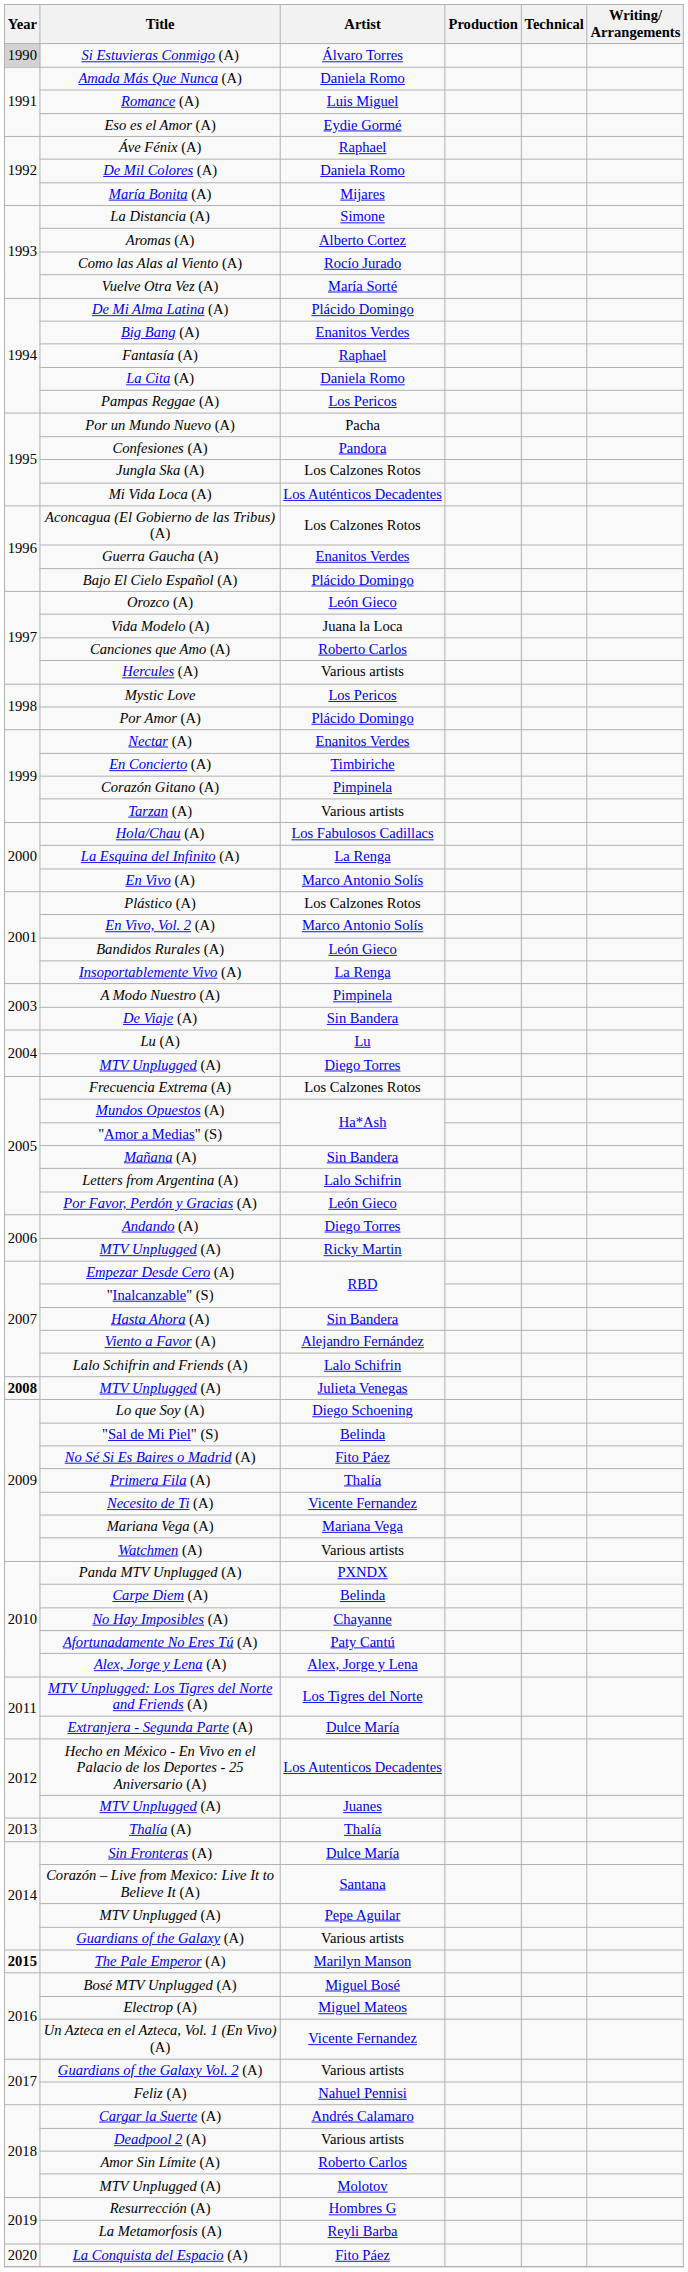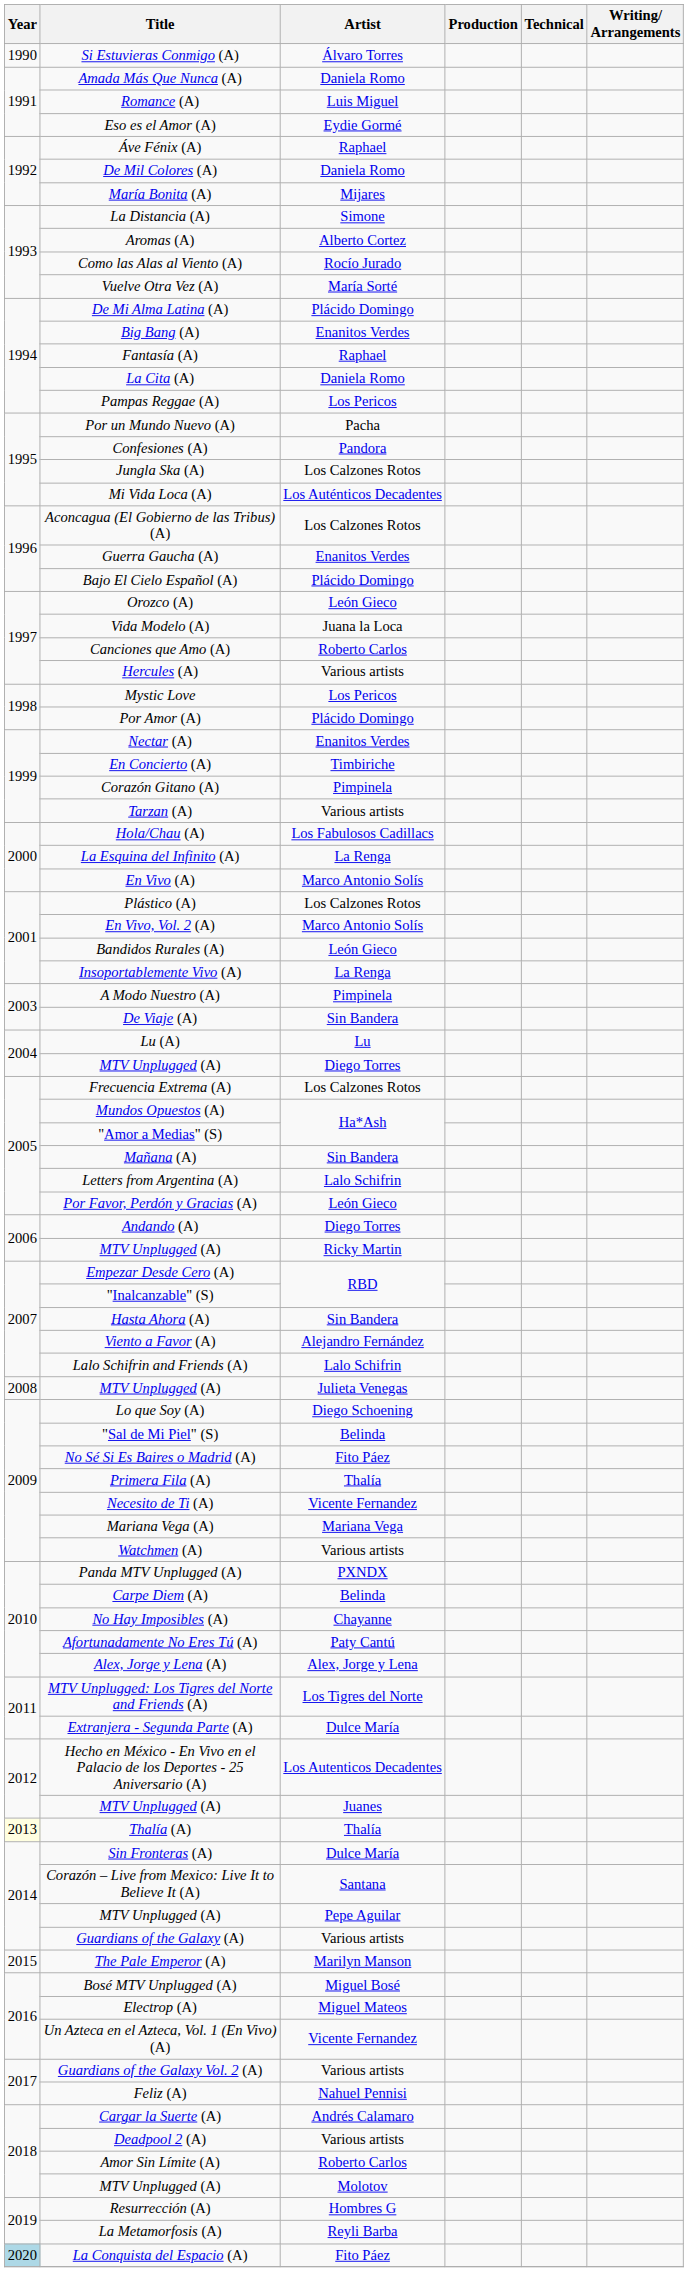(22, 55) lightgrey background -> (22, 55) no background
(22, 1388) bold -> (22, 1388) normal
(22, 1829) no background -> (22, 1829) lightyellow background
(22, 1961) bold -> (22, 1961) normal
(22, 2255) no background -> (22, 2255) lightblue background
